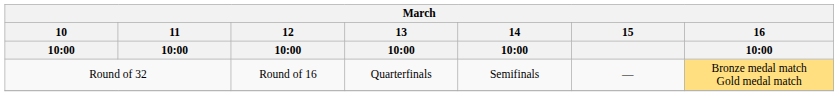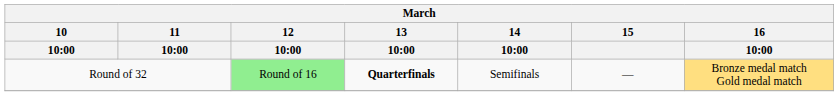(288, 74) no background -> (288, 74) lightgreen background
(401, 74) normal -> (401, 74) bold
